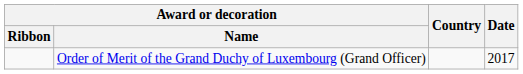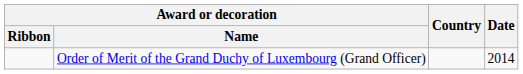(501, 58) 2017 -> (501, 58) 2014
